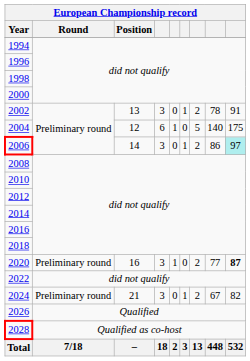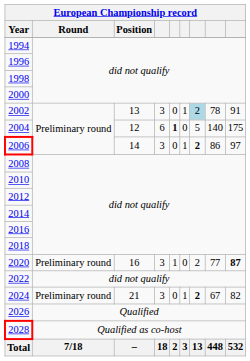(197, 111) no background -> (197, 111) lightblue background
(175, 128) normal -> (175, 128) bold
(197, 145) normal -> (197, 145) bold
(236, 145) paleturquoise background -> (236, 145) no background
(197, 295) normal -> (197, 295) bold
